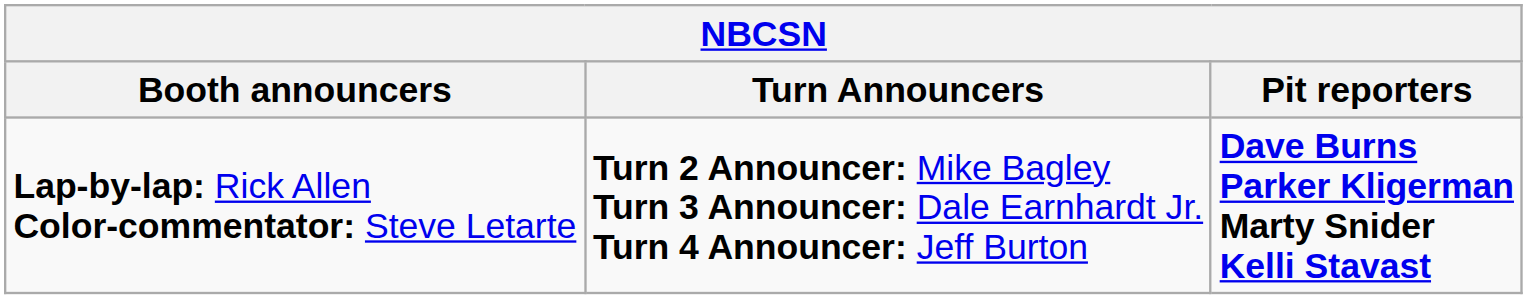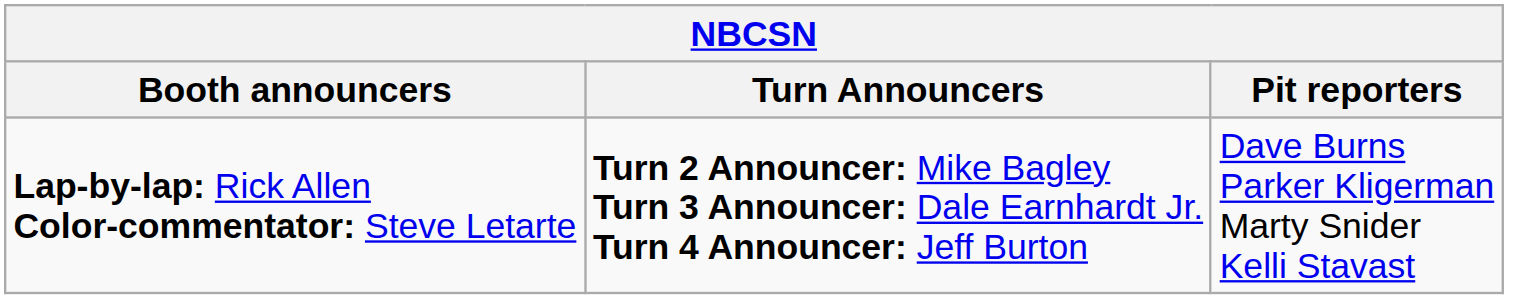(1367, 206) bold -> (1357, 206) normal
